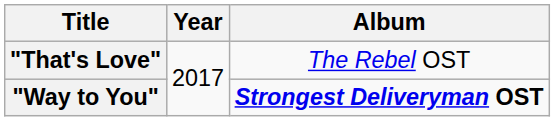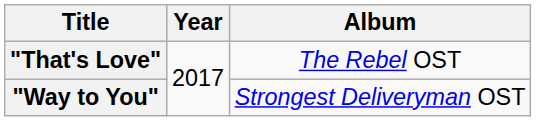(389, 97) bold -> (380, 97) normal
